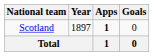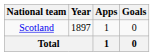(106, 28) bold -> (106, 28) normal
